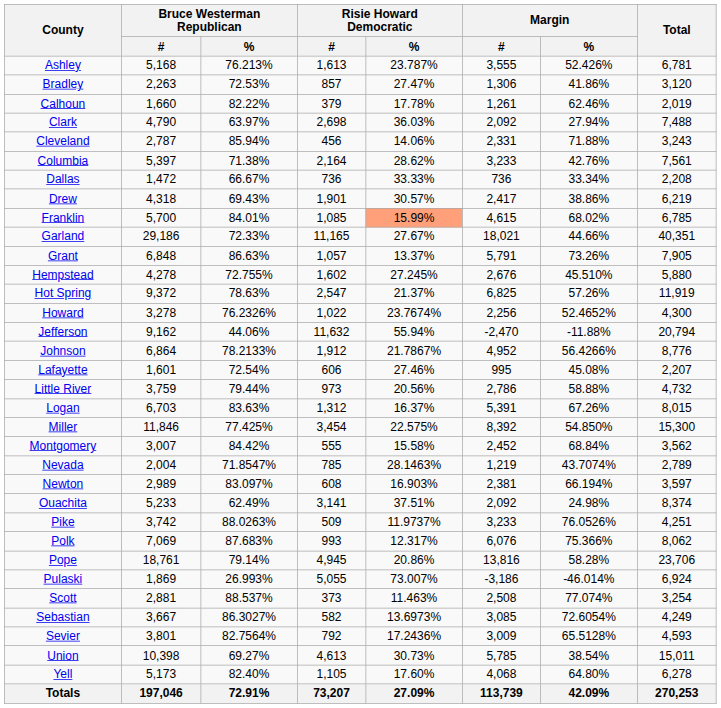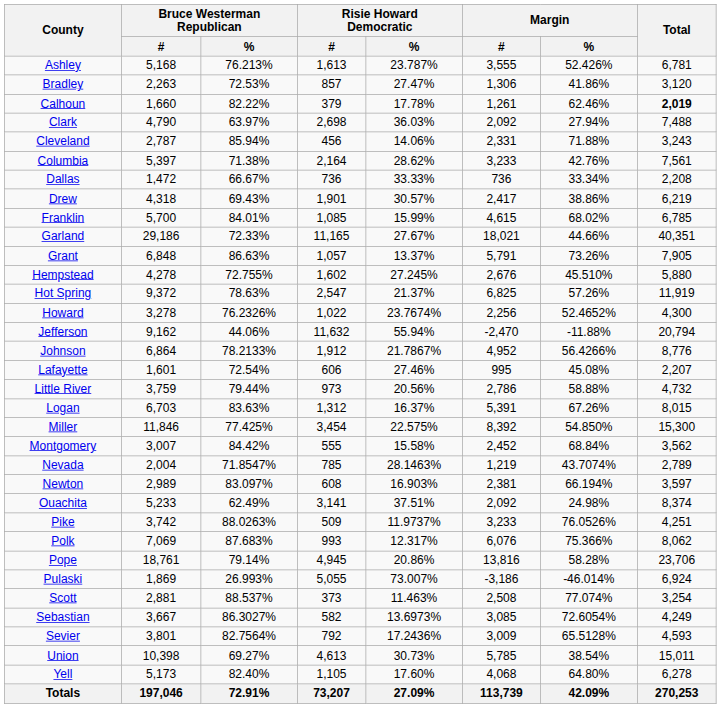(677, 103) normal -> (677, 103) bold
(414, 217) lightsalmon background -> (414, 217) no background
